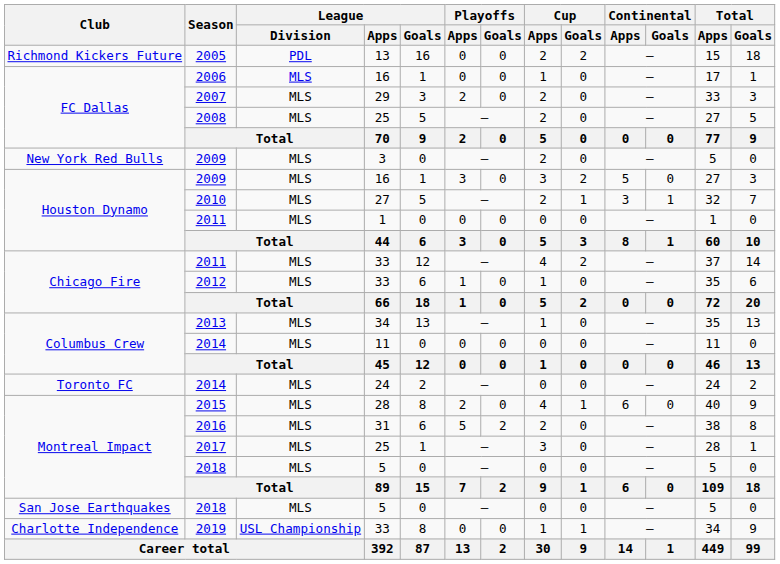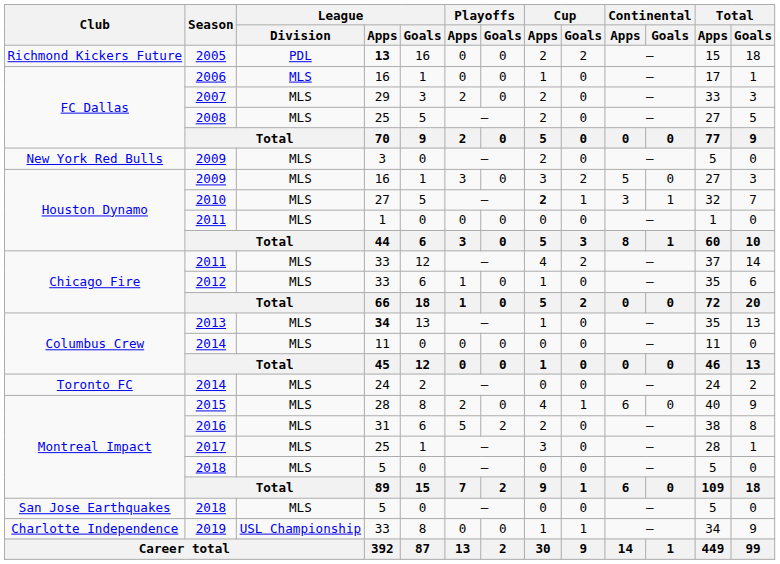(382, 56) normal -> (382, 56) bold
(543, 200) normal -> (543, 200) bold
(382, 323) normal -> (382, 323) bold
